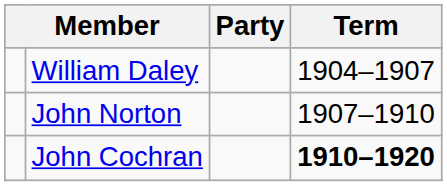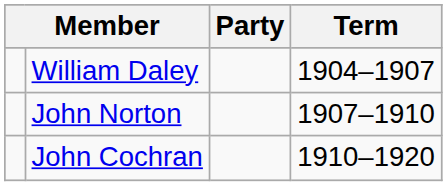(366, 157) bold -> (366, 157) normal
